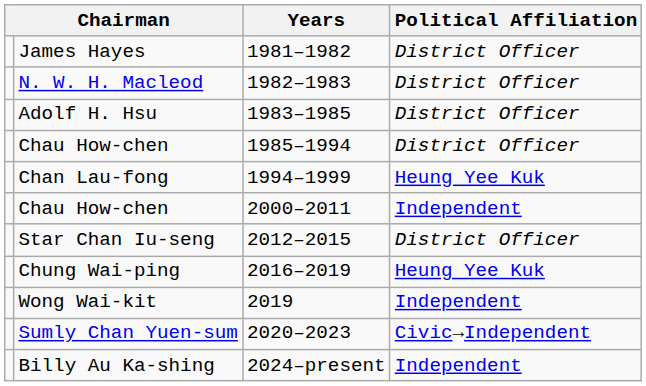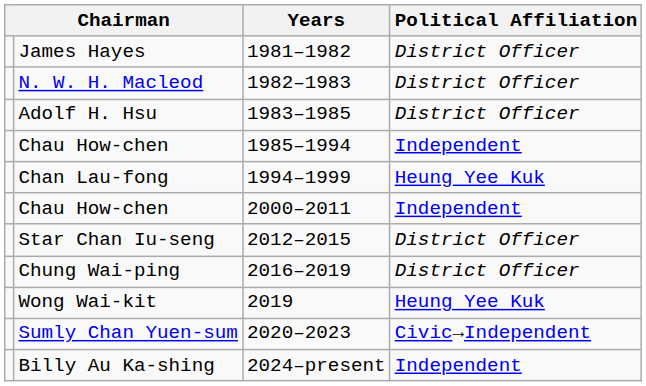(487, 146) District Officer -> (458, 146) Independent
(470, 271) Heung Yee Kuk -> (487, 271) District Officer
(458, 303) Independent -> (470, 303) Heung Yee Kuk
